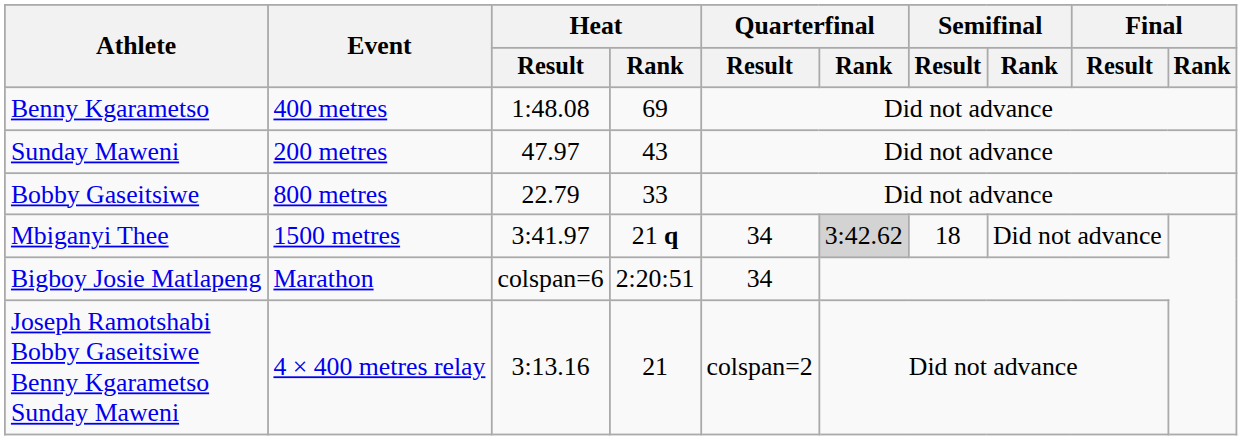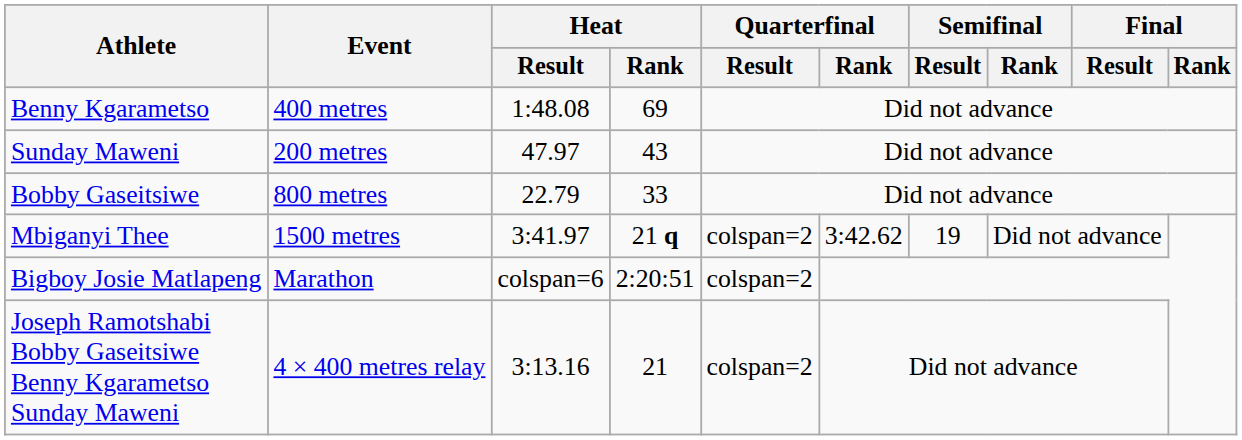(760, 236) 34 -> (760, 236) colspan=2
(864, 236) lightgrey background -> (864, 236) no background
(948, 236) 18 -> (948, 236) 19
(760, 278) 34 -> (760, 278) colspan=2
